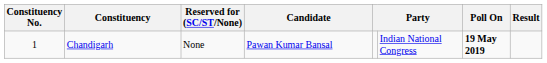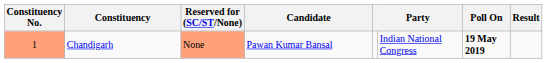(34, 44) no background -> (34, 44) lightsalmon background
(194, 44) no background -> (194, 44) lightsalmon background
